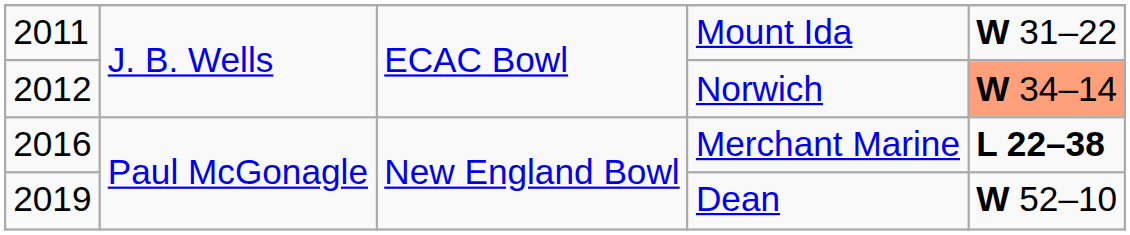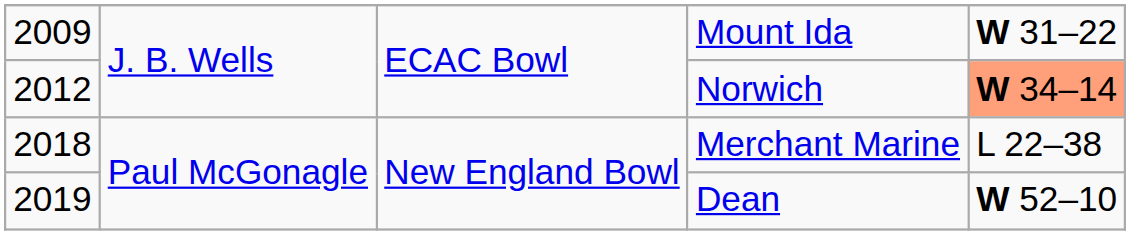(51, 32) 2011 -> (52, 32) 2009
(52, 144) 2016 -> (52, 144) 2018
(1040, 144) bold -> (1039, 144) normal
